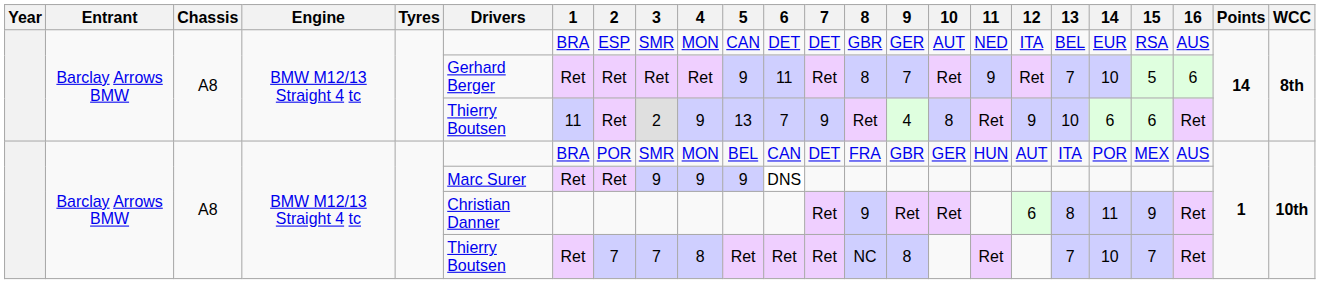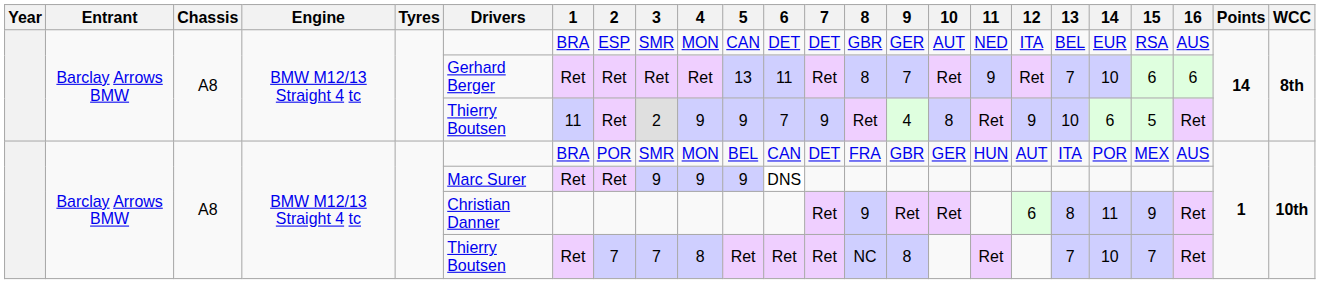(743, 77) 9 -> (743, 77) 13
(1152, 77) 5 -> (1152, 77) 6
(743, 120) 13 -> (743, 120) 9
(1152, 120) 6 -> (1152, 120) 5
